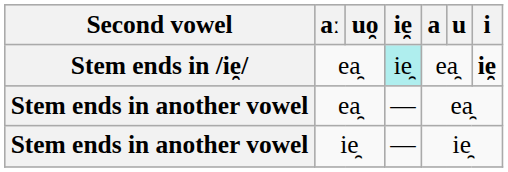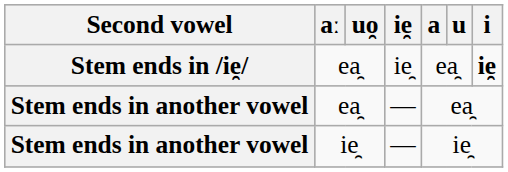(403, 65) paleturquoise background -> (403, 65) no background
